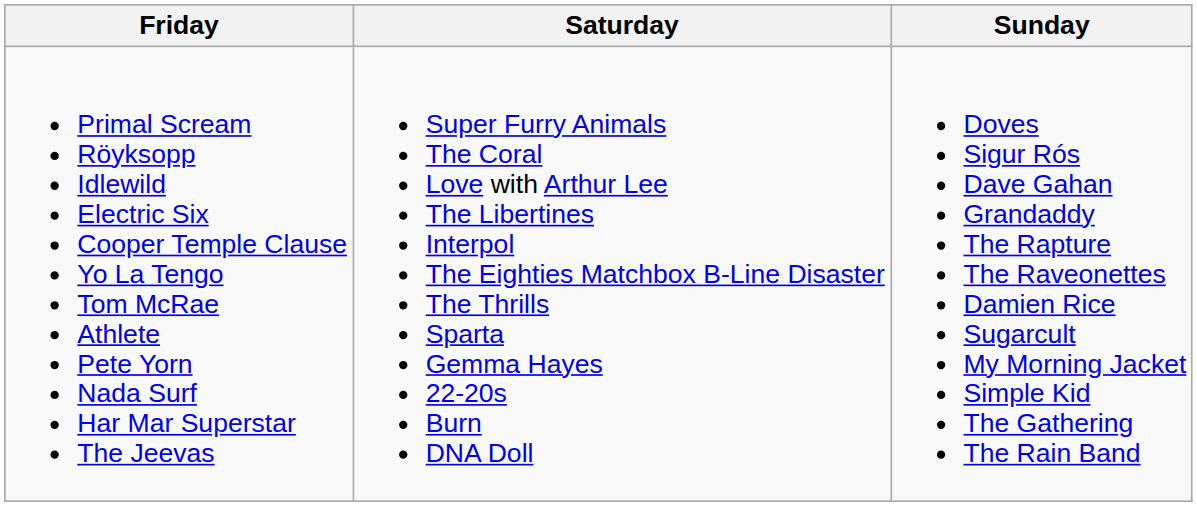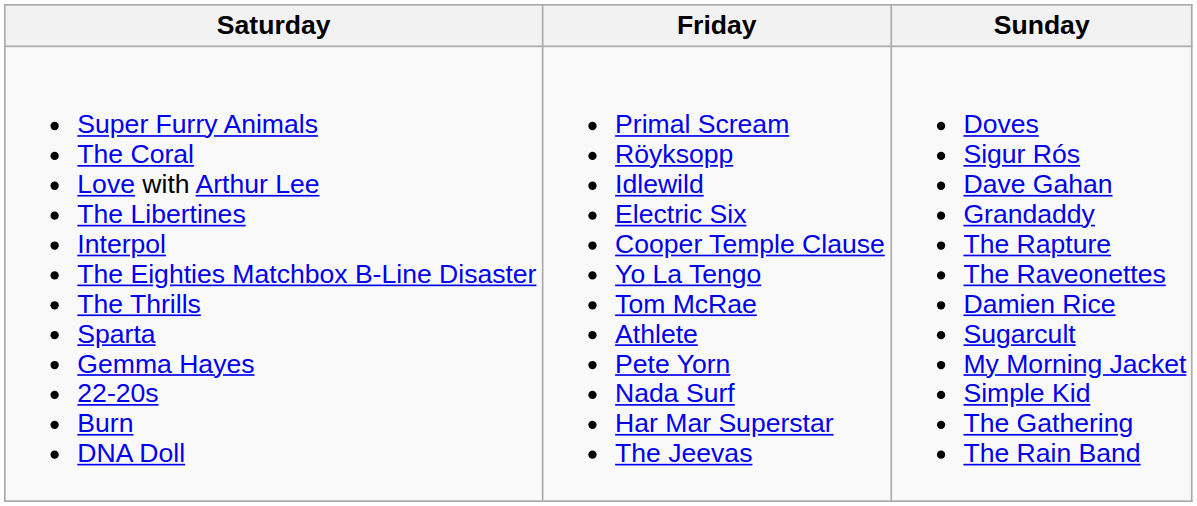columns swapped: (179, 25) <-> (622, 25)
